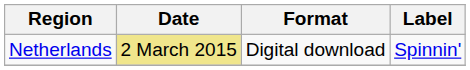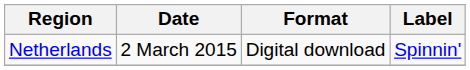(179, 49) khaki background -> (179, 49) no background
